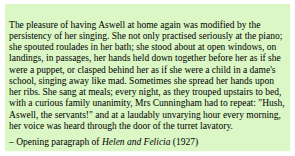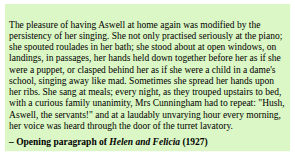(104, 141) normal -> (108, 141) bold
